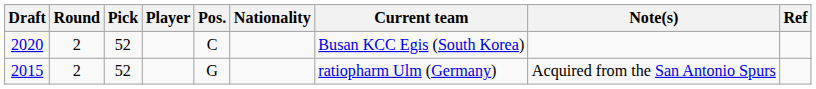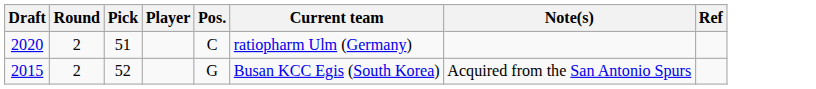- column: (272, 18)
(123, 44) 52 -> (123, 44) 51
(421, 44) Busan KCC Egis (South Korea) -> (323, 44) ratiopharm Ulm (Germany)
(407, 71) ratiopharm Ulm (Germany) -> (337, 71) Busan KCC Egis (South Korea)
